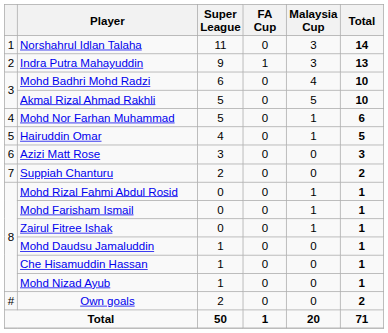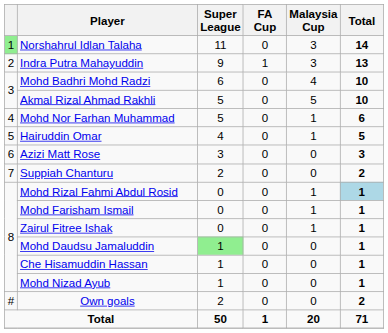(11, 45) no background -> (11, 45) lightgreen background
(362, 191) no background -> (362, 191) lightblue background
(220, 246) no background -> (220, 246) lightgreen background
